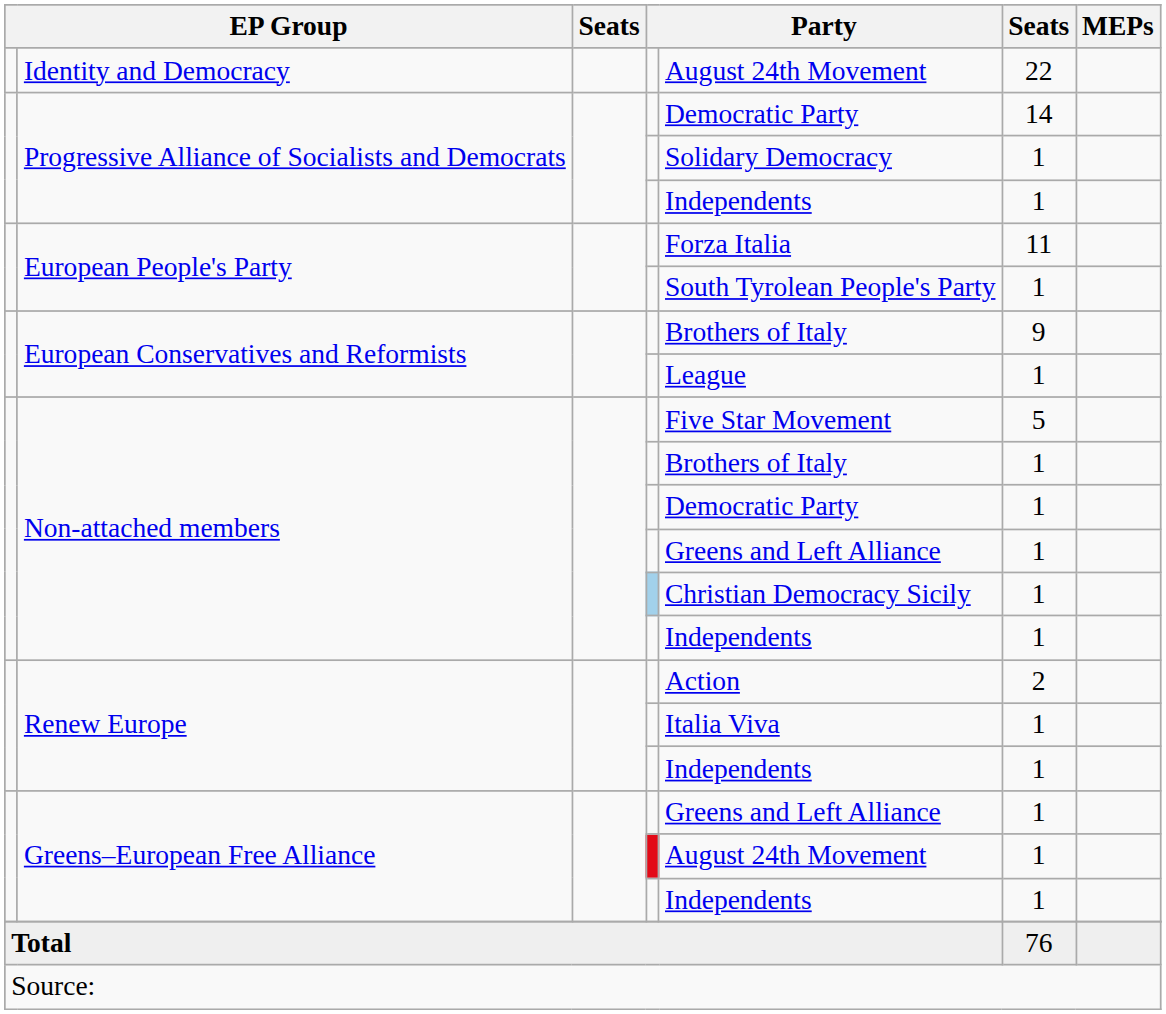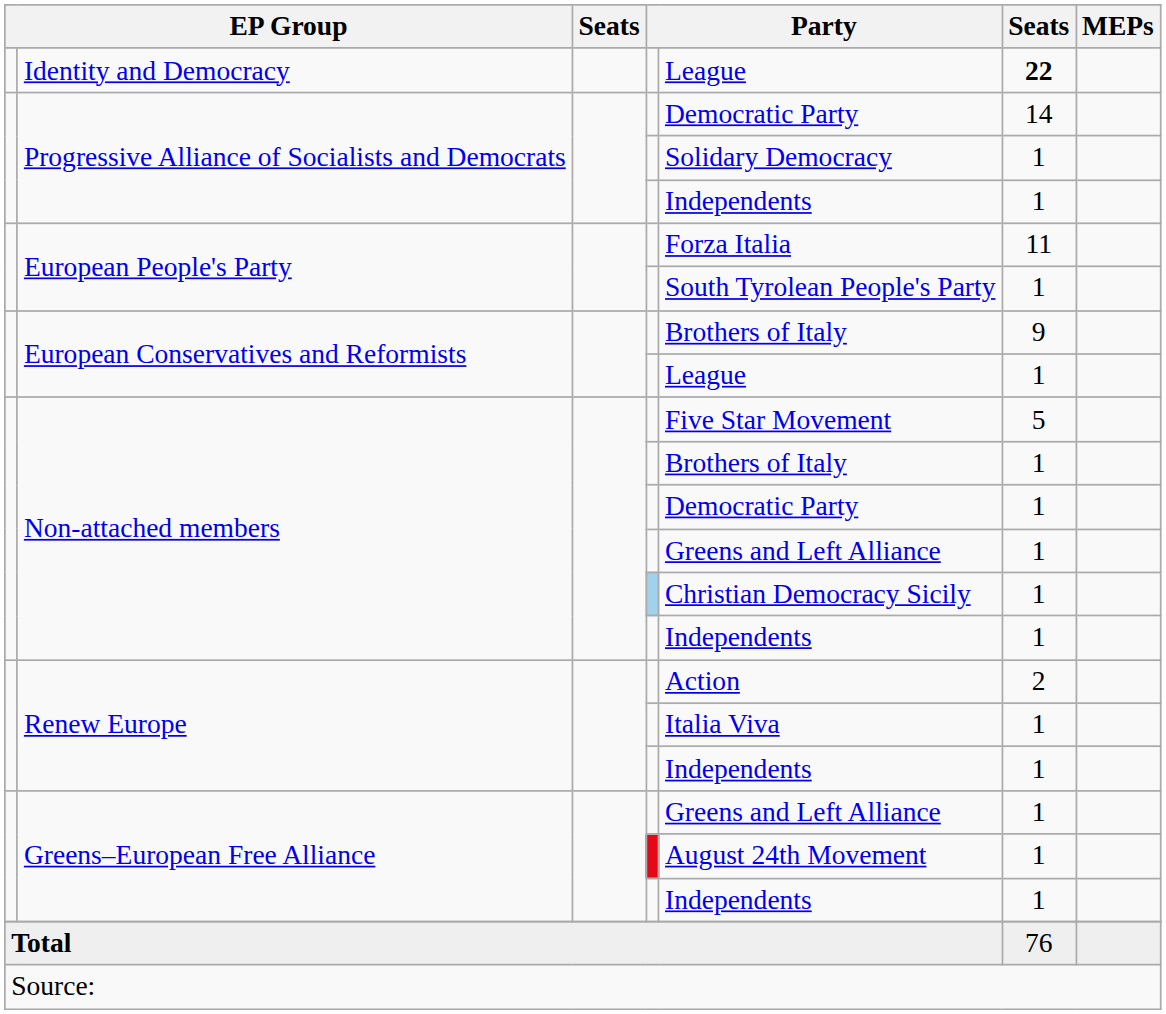(796, 69) August 24th Movement -> (705, 69) League
(1039, 69) normal -> (1039, 69) bold
